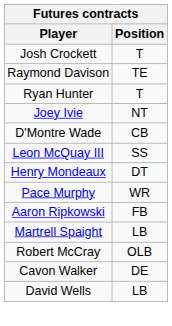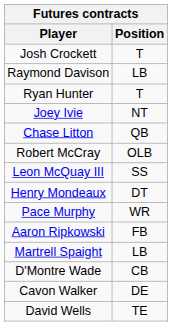(140, 73) TE -> (140, 73) LB
+ row: (58, 133)
rows swapped: (58, 251) <-> (58, 133)
(140, 291) LB -> (140, 311) TE
